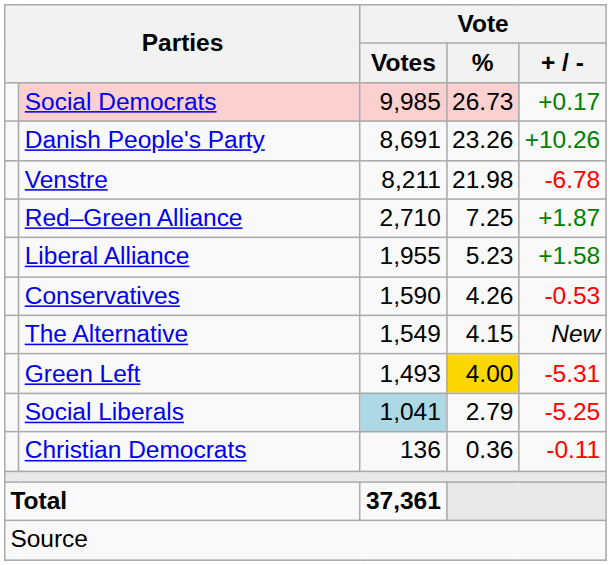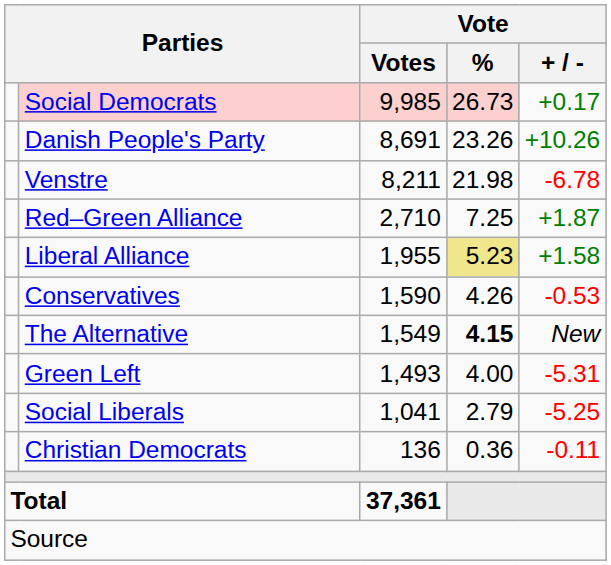(490, 256) no background -> (490, 256) khaki background
(490, 334) normal -> (490, 334) bold
(490, 373) gold background -> (490, 373) no background
(410, 412) lightblue background -> (410, 412) no background
